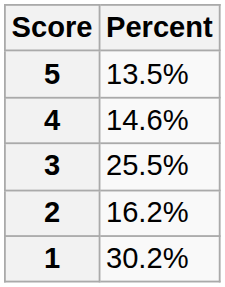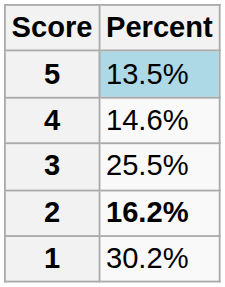(147, 73) no background -> (147, 73) lightblue background
(147, 212) normal -> (147, 212) bold
